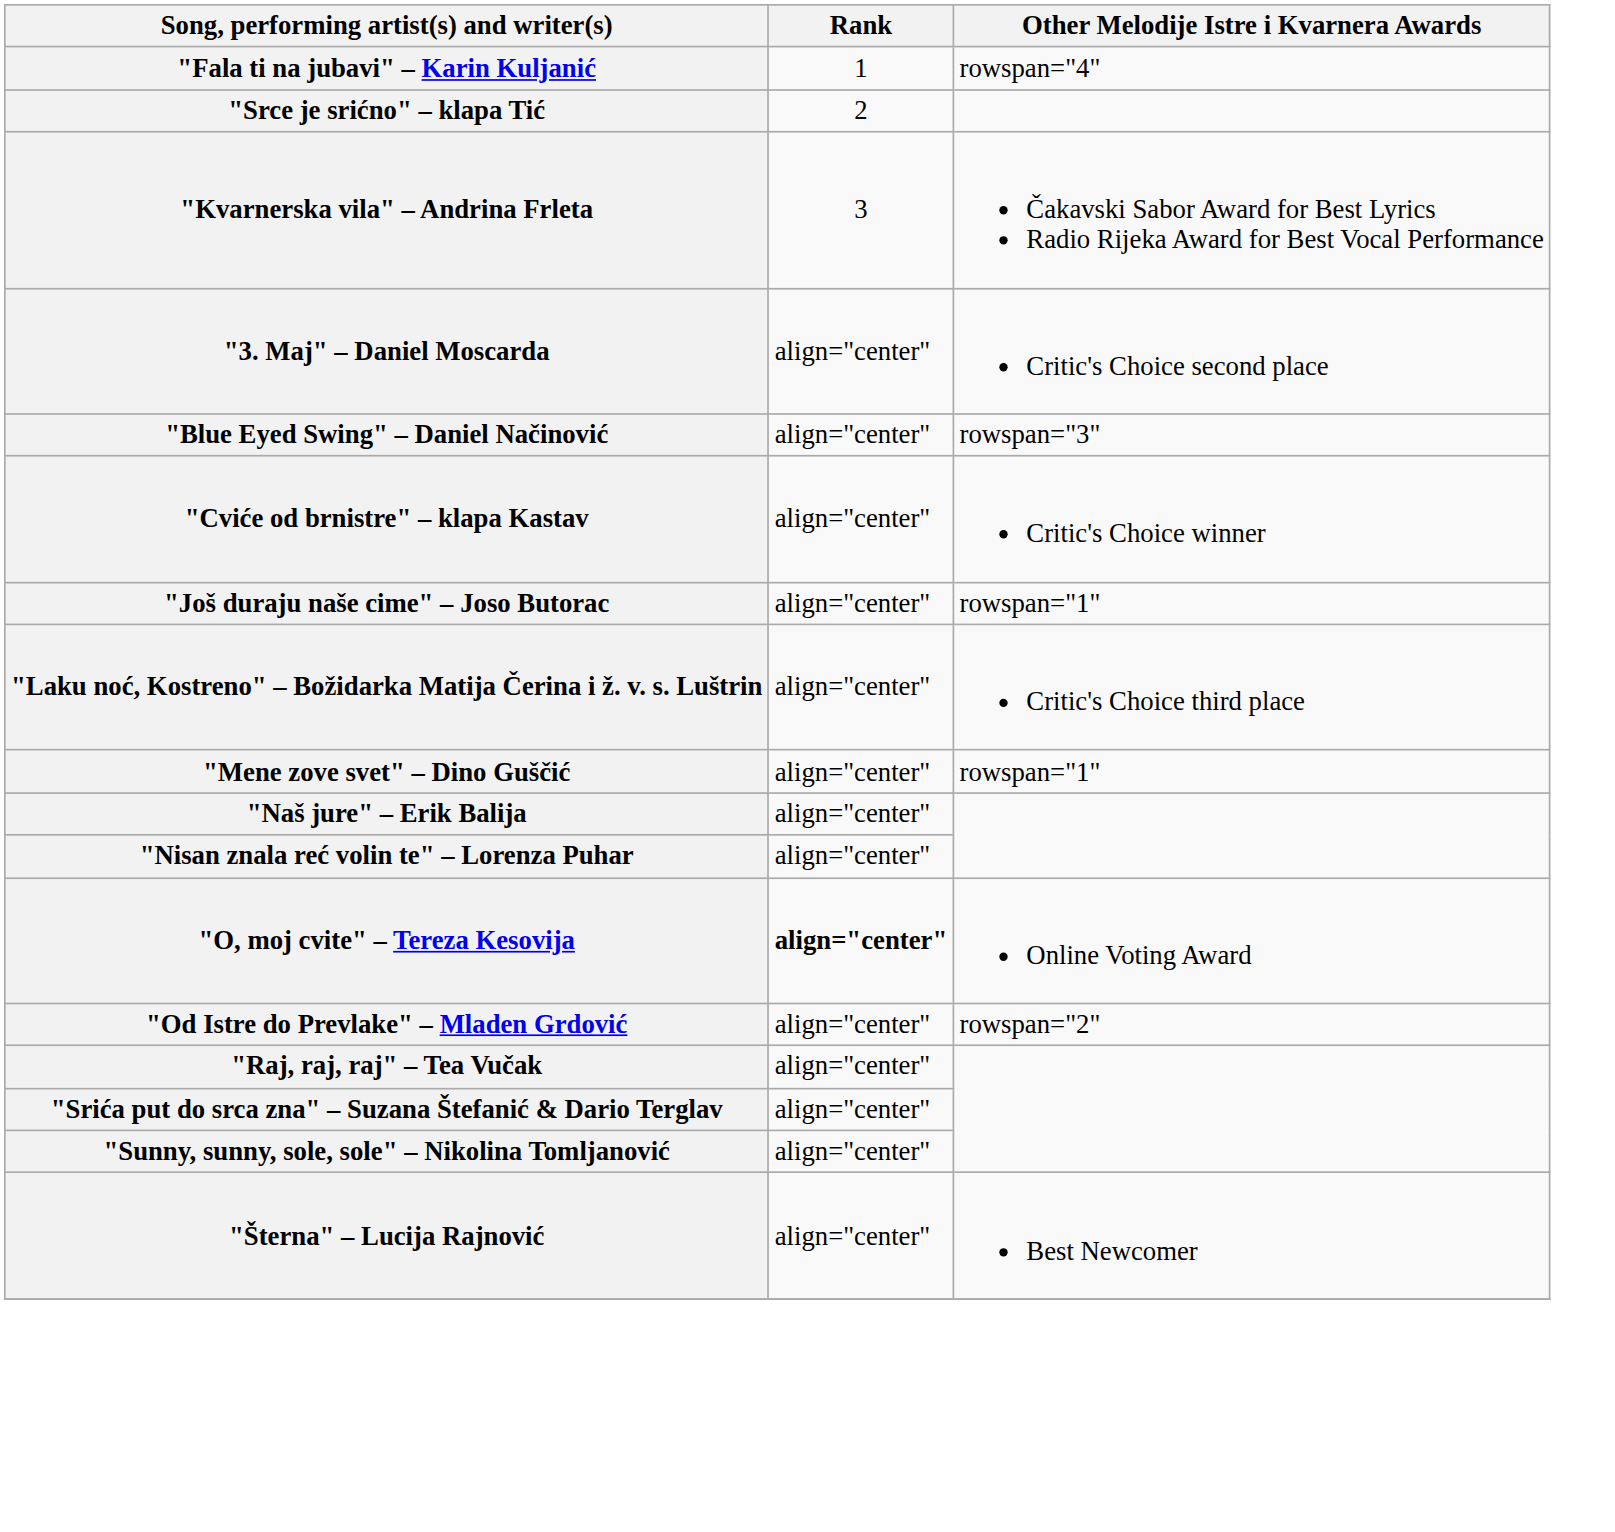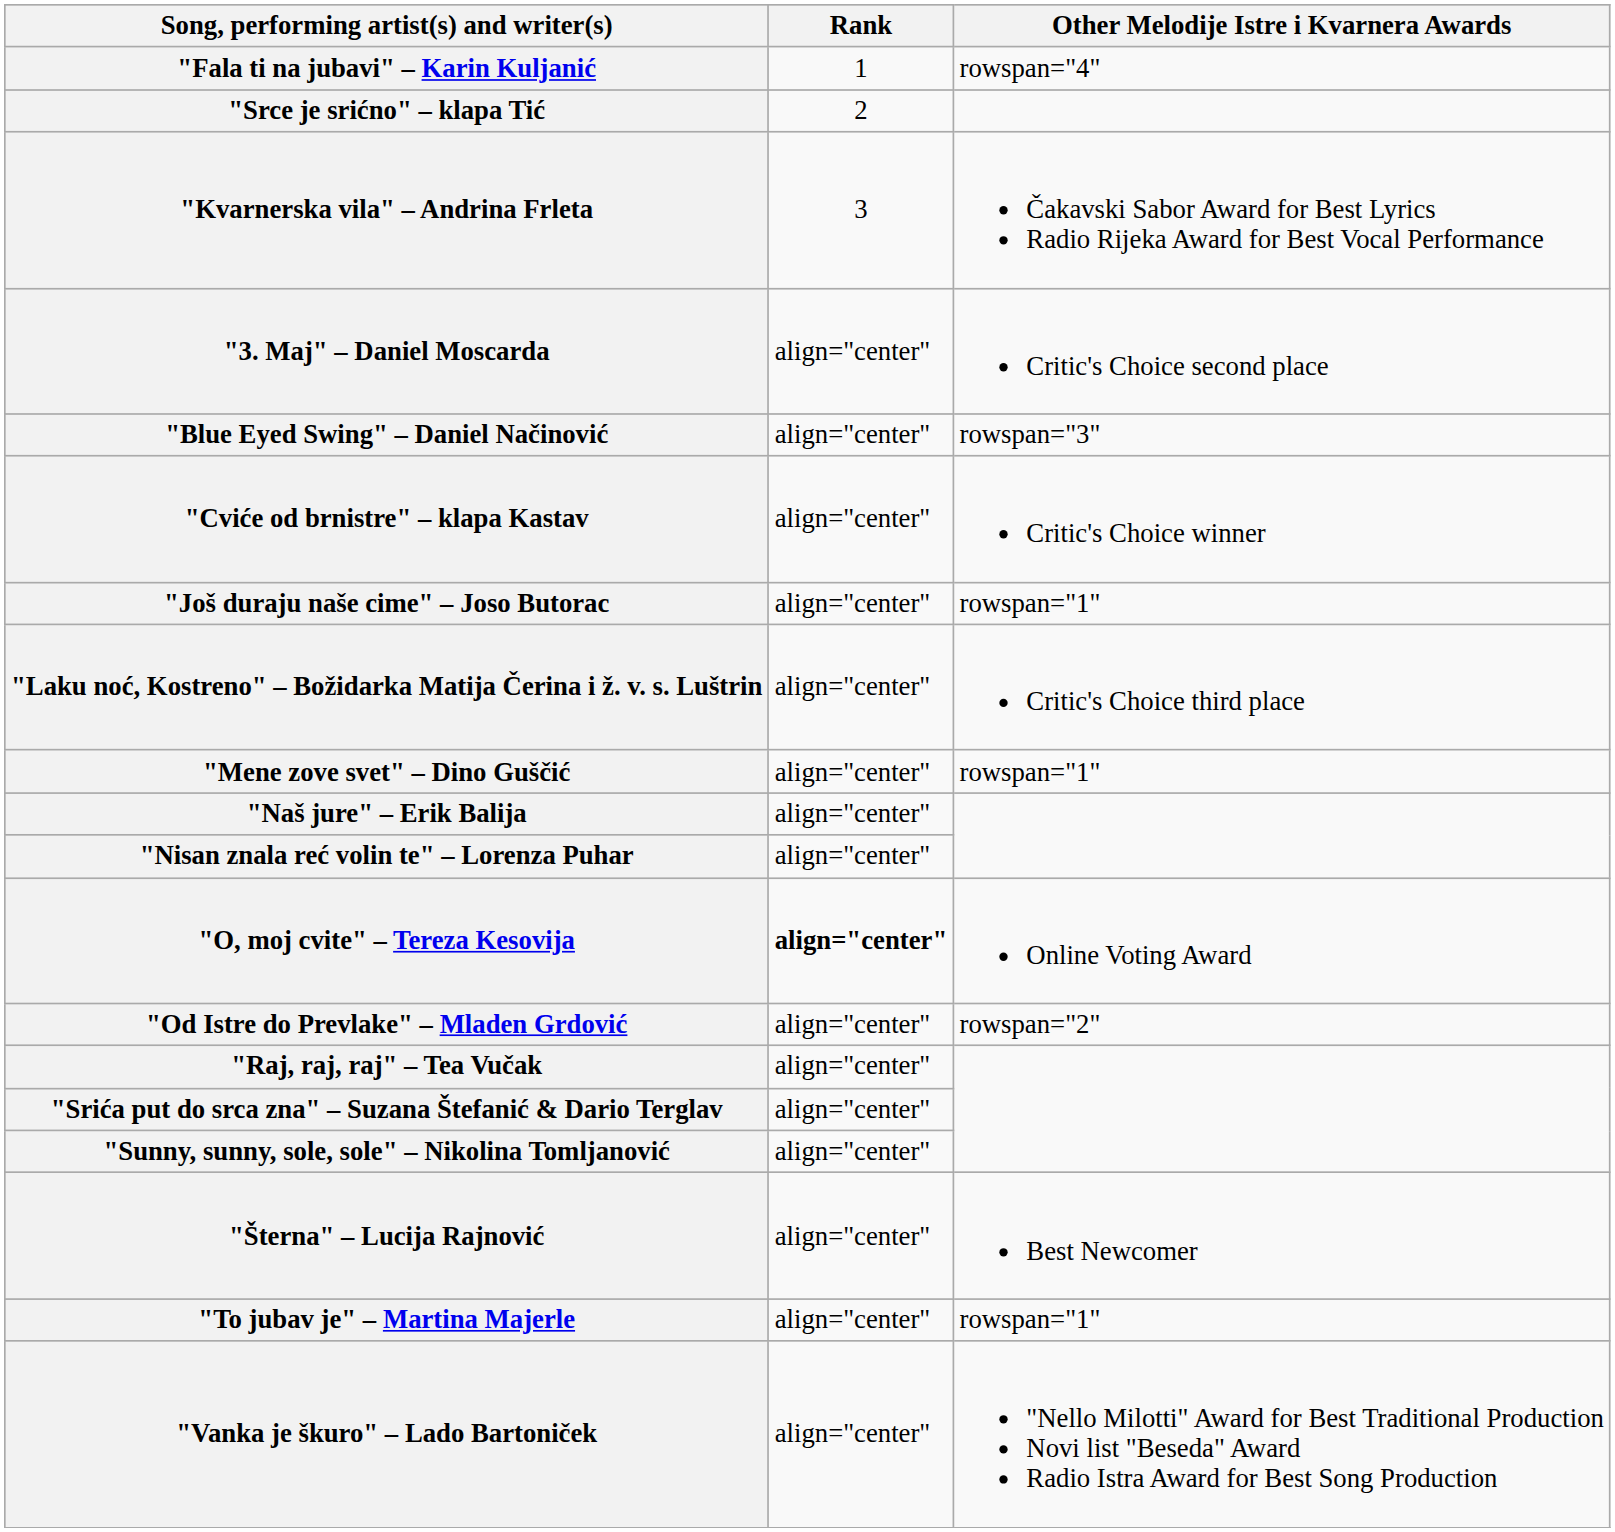+ row: (387, 1319)
+ row: (387, 1433)
